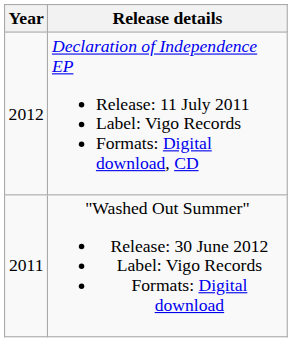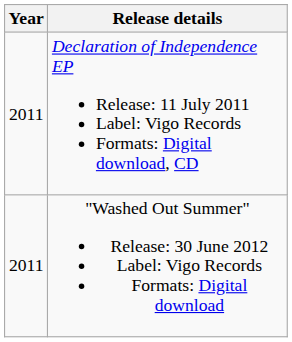(26, 113) 2012 -> (26, 113) 2011
